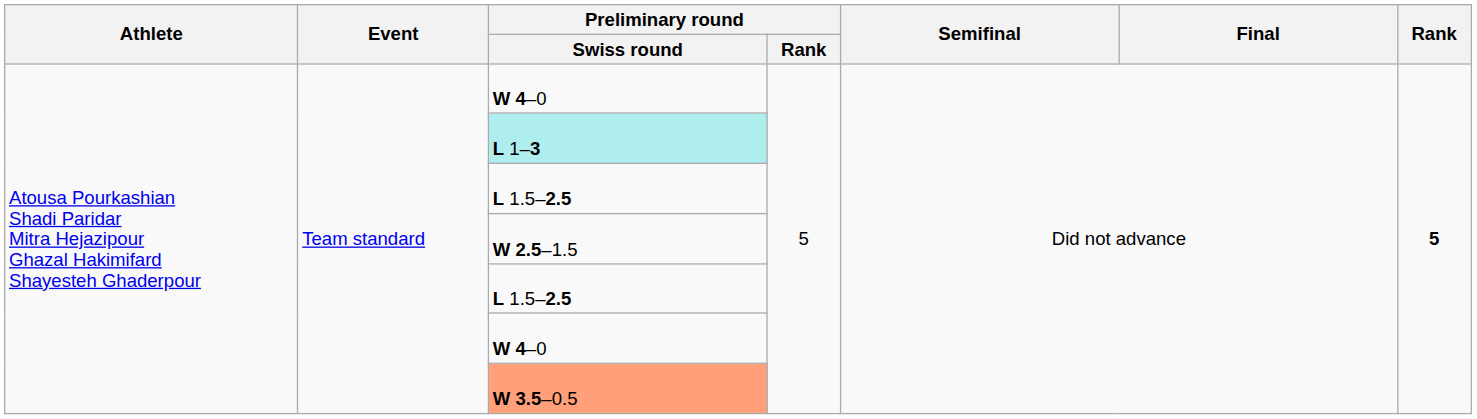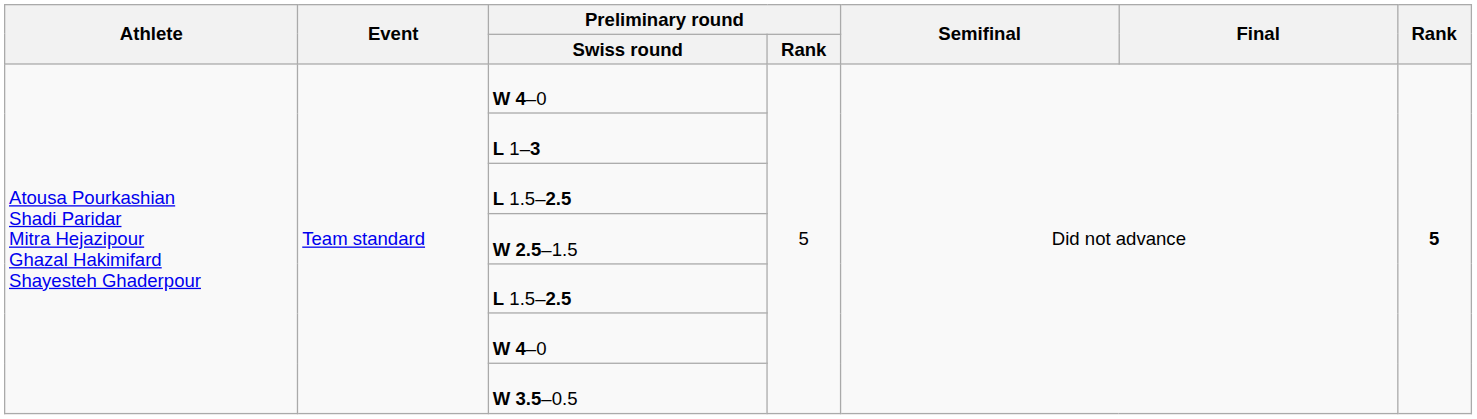(517, 149) paleturquoise background -> (517, 149) no background
(535, 399) lightsalmon background -> (535, 399) no background
